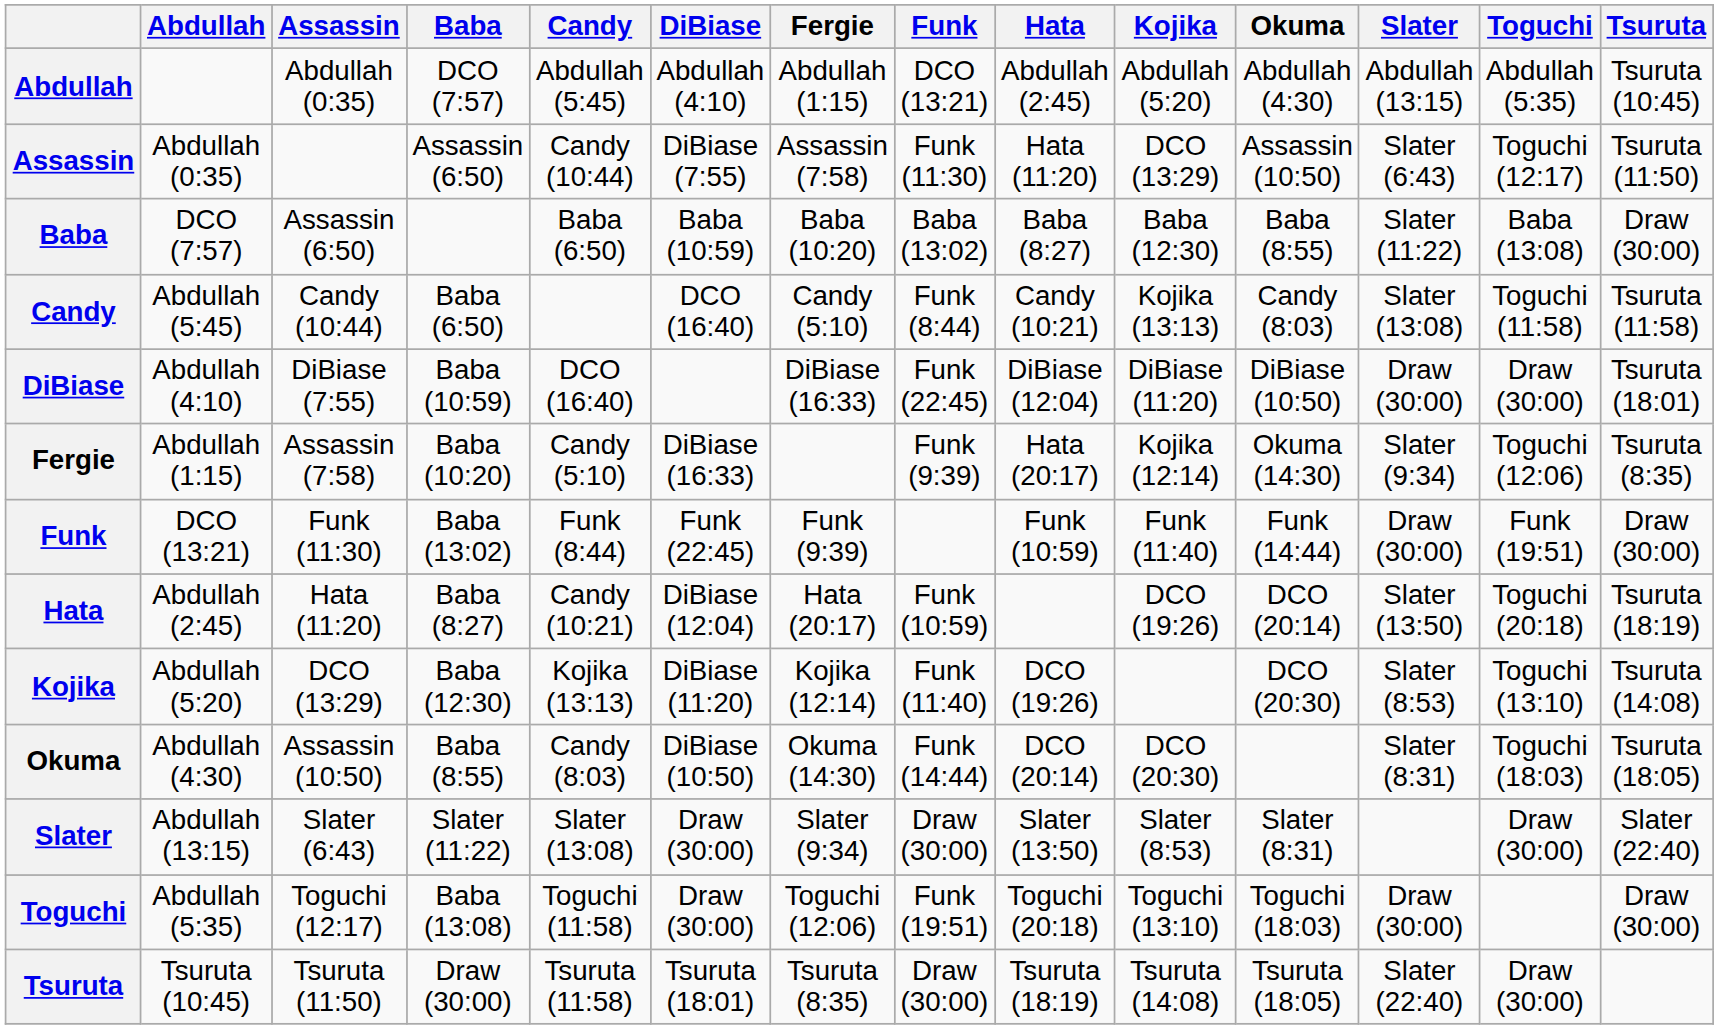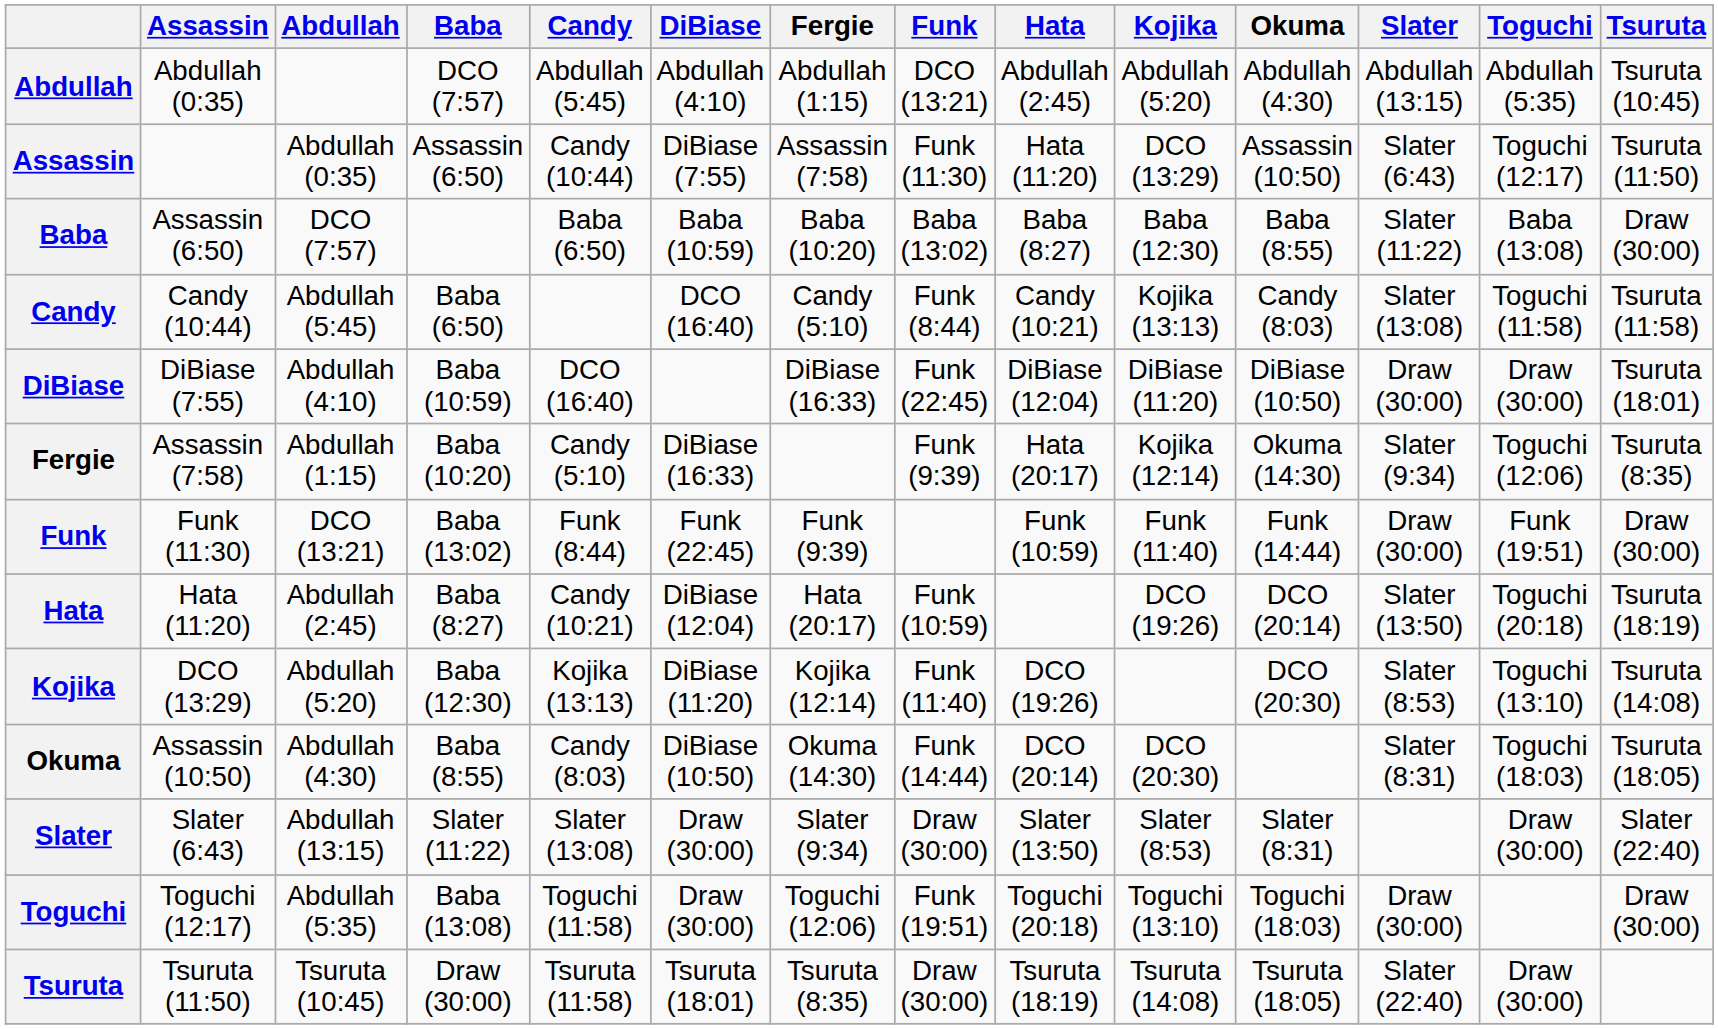columns swapped: (206, 26) <-> (339, 26)
